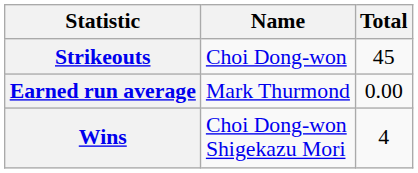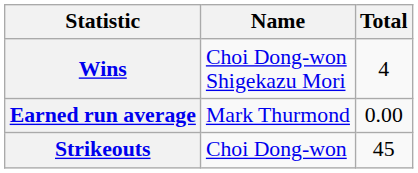rows swapped: (103, 137) <-> (103, 56)
